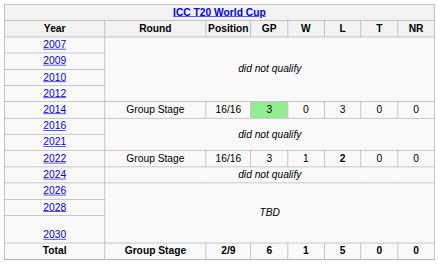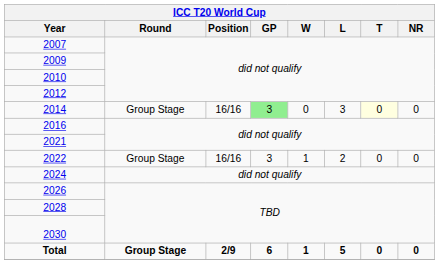(379, 110) no background -> (379, 110) lightyellow background
(343, 158) bold -> (343, 158) normal
